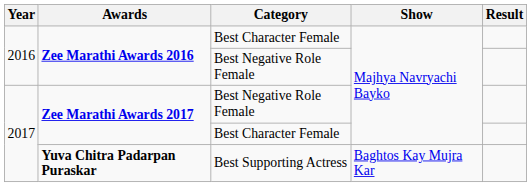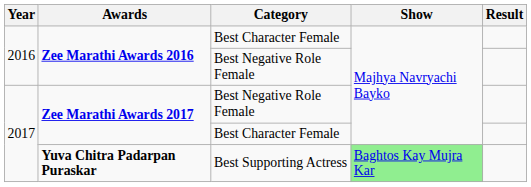(408, 163) no background -> (408, 163) lightgreen background
